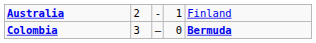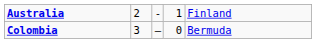(209, 30) bold -> (209, 30) normal
